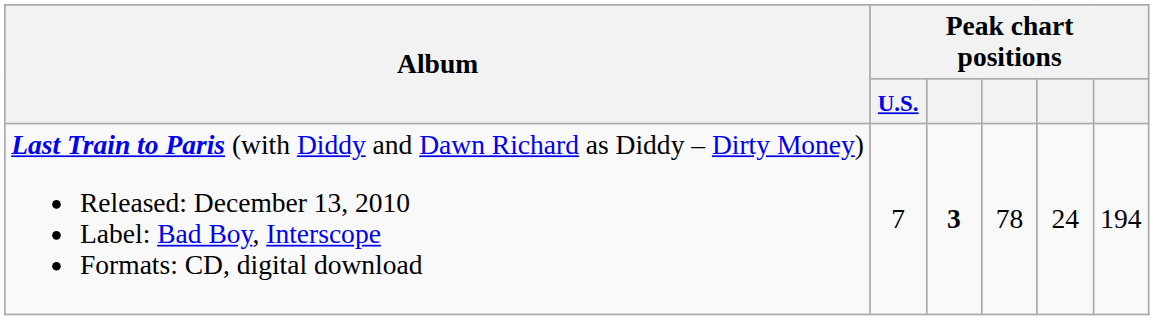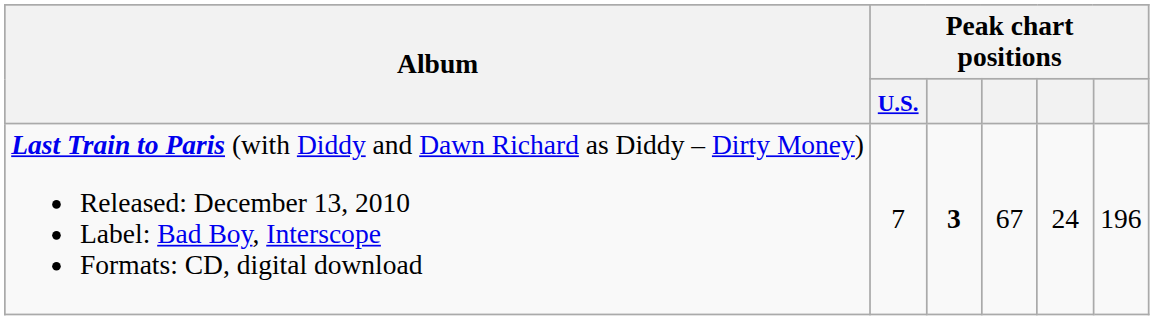(1010, 218) 78 -> (1010, 218) 67
(1121, 218) 194 -> (1121, 218) 196
